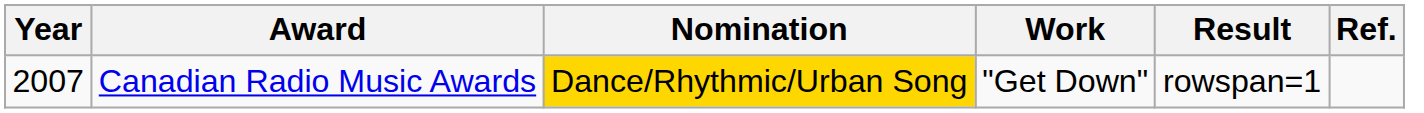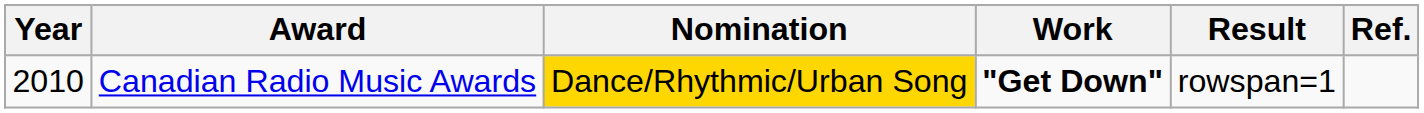(48, 81) 2007 -> (48, 81) 2010
(1065, 81) normal -> (1073, 81) bold
